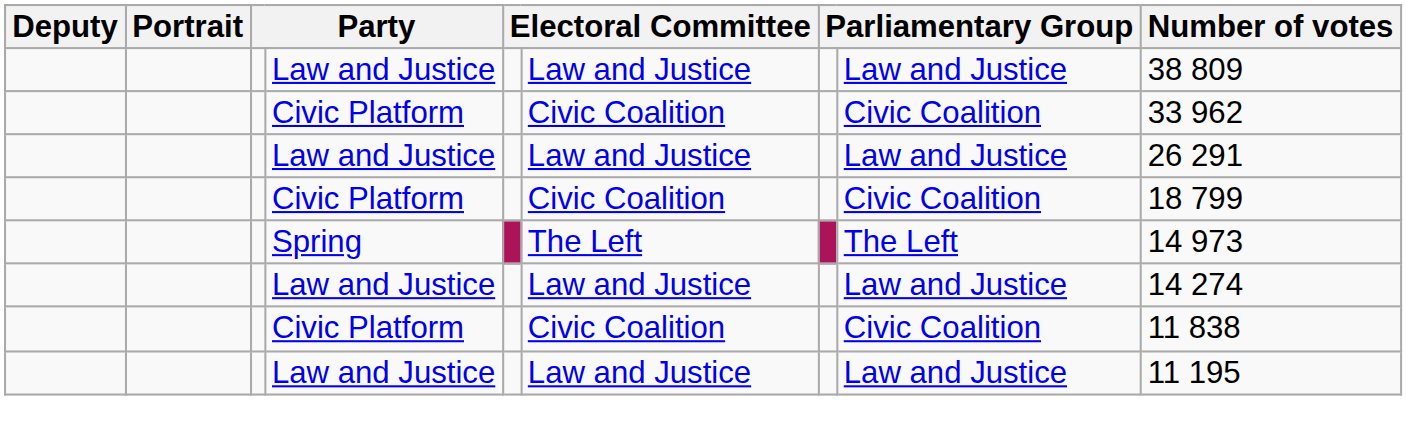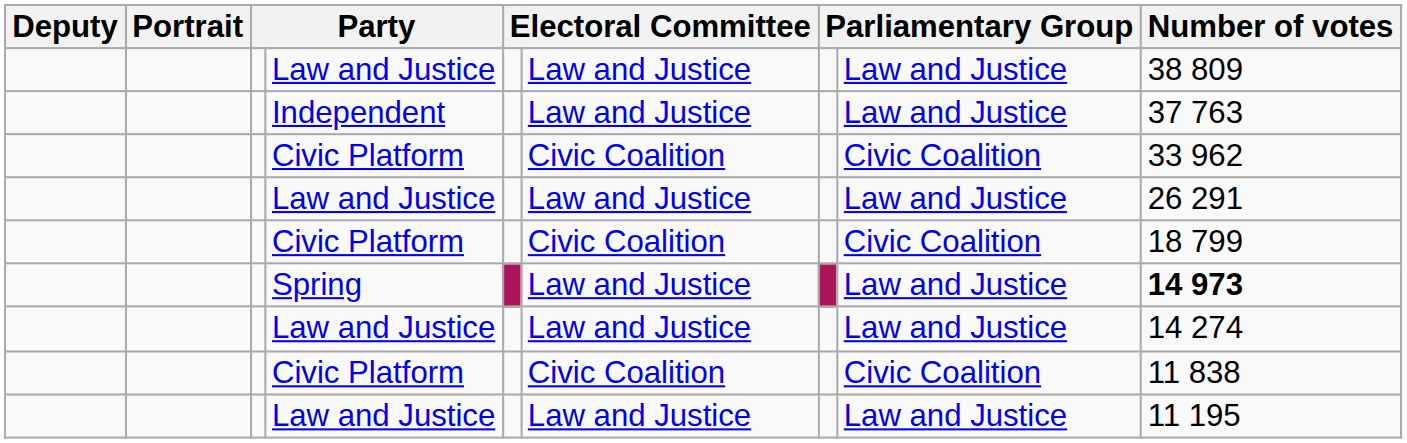+ row: (65, 113)
(585, 242) The Left -> (639, 285) Law and Justice
(901, 242) The Left -> (955, 285) Law and Justice
(1195, 242) normal -> (1195, 285) bold
